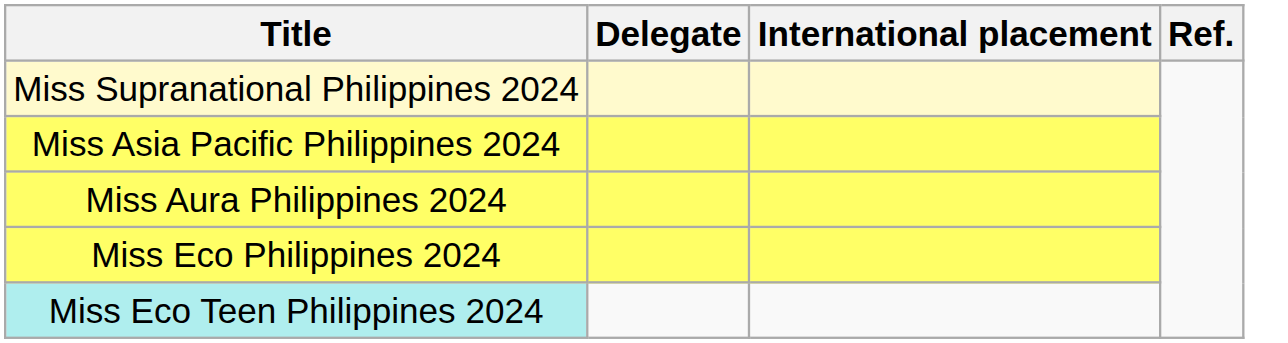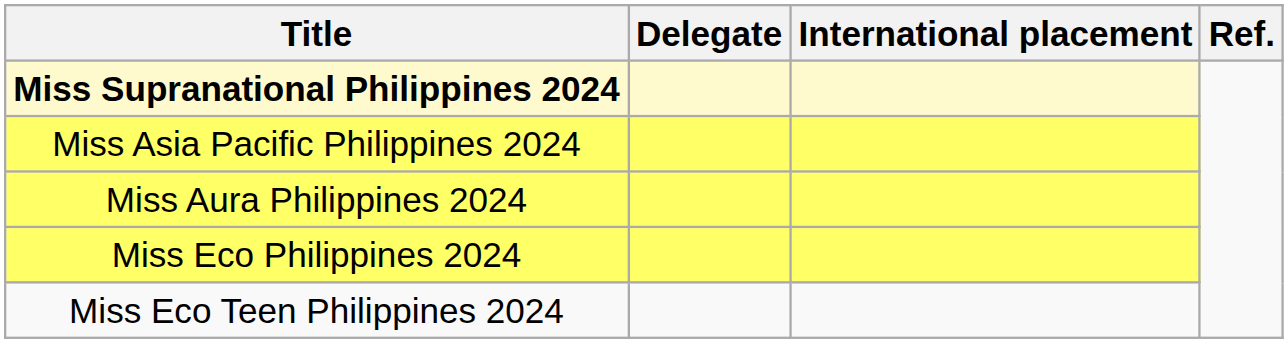(296, 89) normal -> (316, 89) bold
(296, 311) paleturquoise background -> (316, 311) no background
